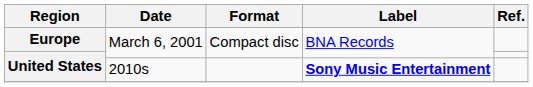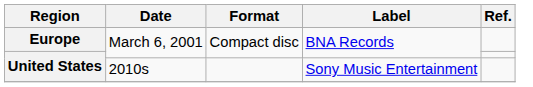(398, 69) bold -> (391, 69) normal
